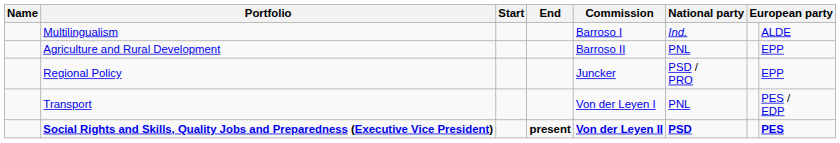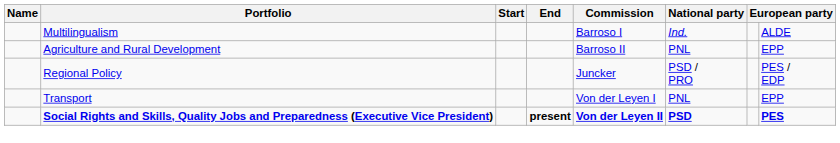(773, 74) EPP -> (776, 74) PES / EDP
(776, 105) PES / EDP -> (773, 98) EPP
